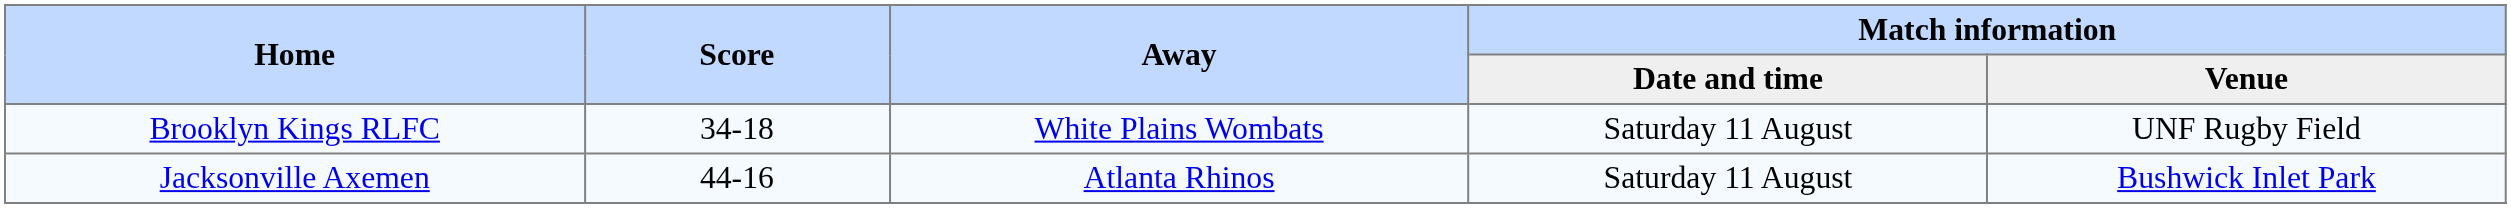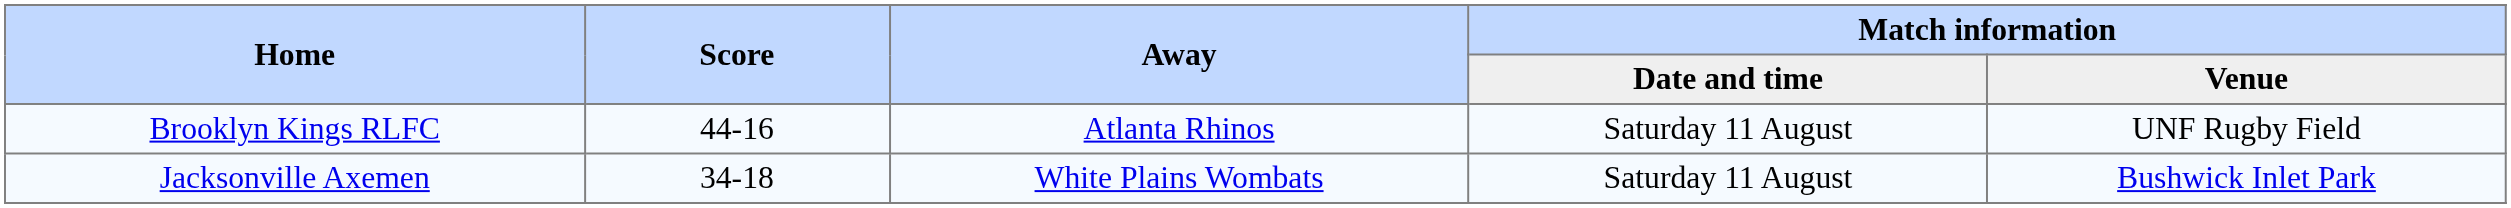(737, 128) 34-18 -> (737, 128) 44-16
(1179, 128) White Plains Wombats -> (1179, 128) Atlanta Rhinos
(737, 177) 44-16 -> (737, 177) 34-18
(1179, 177) Atlanta Rhinos -> (1179, 177) White Plains Wombats
